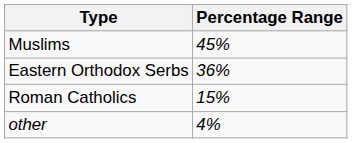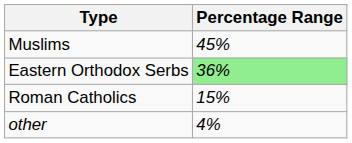(213, 71) no background -> (213, 71) lightgreen background
